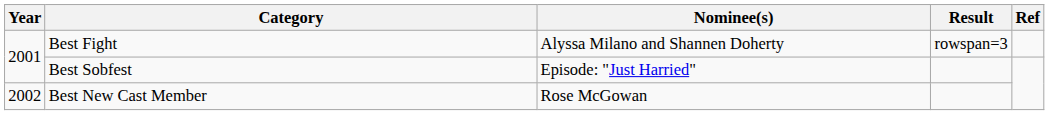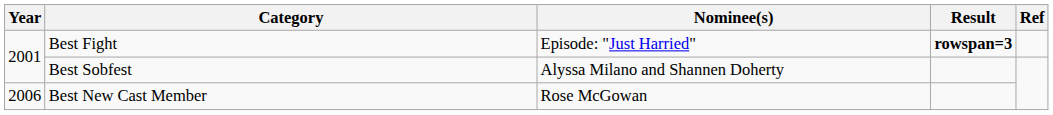(662, 43) Alyssa Milano and Shannen Doherty -> (618, 43) Episode: "Just Harried"
(971, 43) normal -> (973, 43) bold
(618, 69) Episode: "Just Harried" -> (662, 69) Alyssa Milano and Shannen Doherty
(25, 95) 2002 -> (25, 95) 2006
